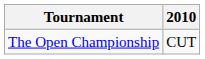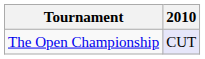(181, 41) no background -> (181, 41) lavender background
